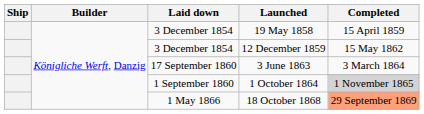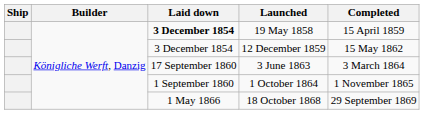(194, 30) normal -> (194, 30) bold
(374, 83) lightgrey background -> (374, 83) no background
(374, 100) lightsalmon background -> (374, 100) no background
